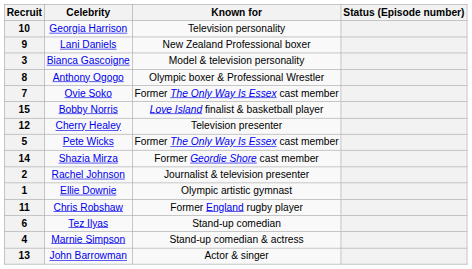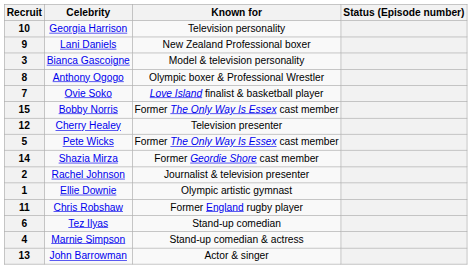(237, 93) Former The Only Way Is Essex cast member -> (237, 93) Love Island finalist & basketball player
(237, 110) Love Island finalist & basketball player -> (237, 110) Former The Only Way Is Essex cast member
